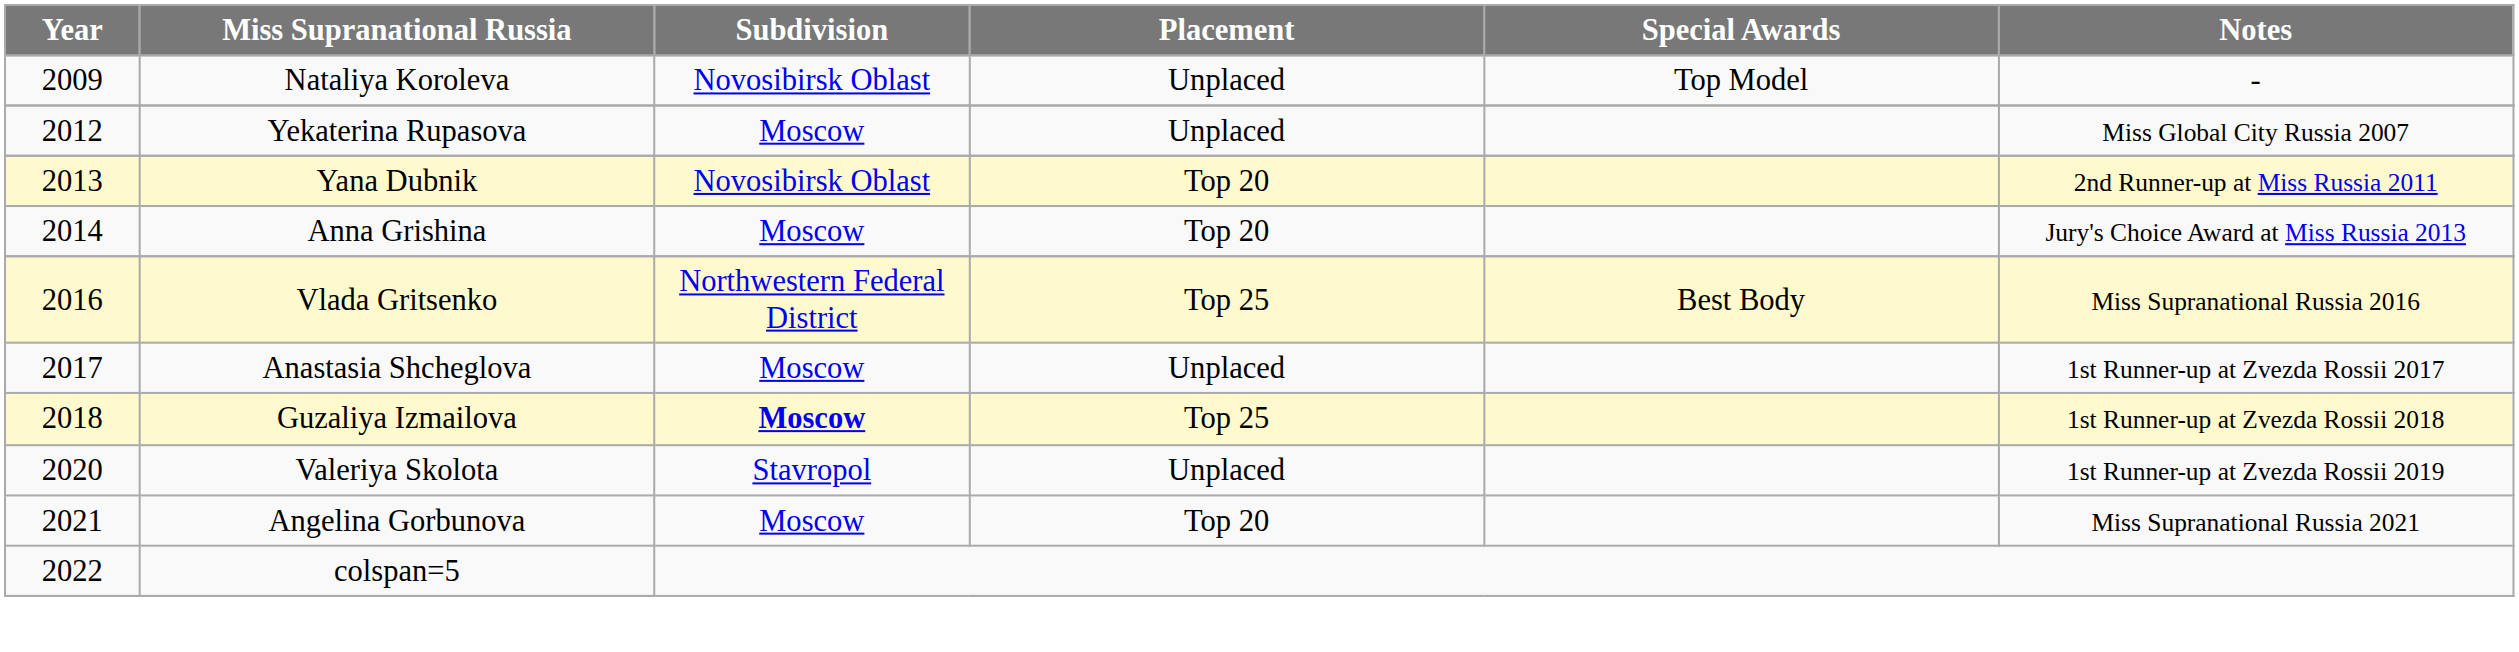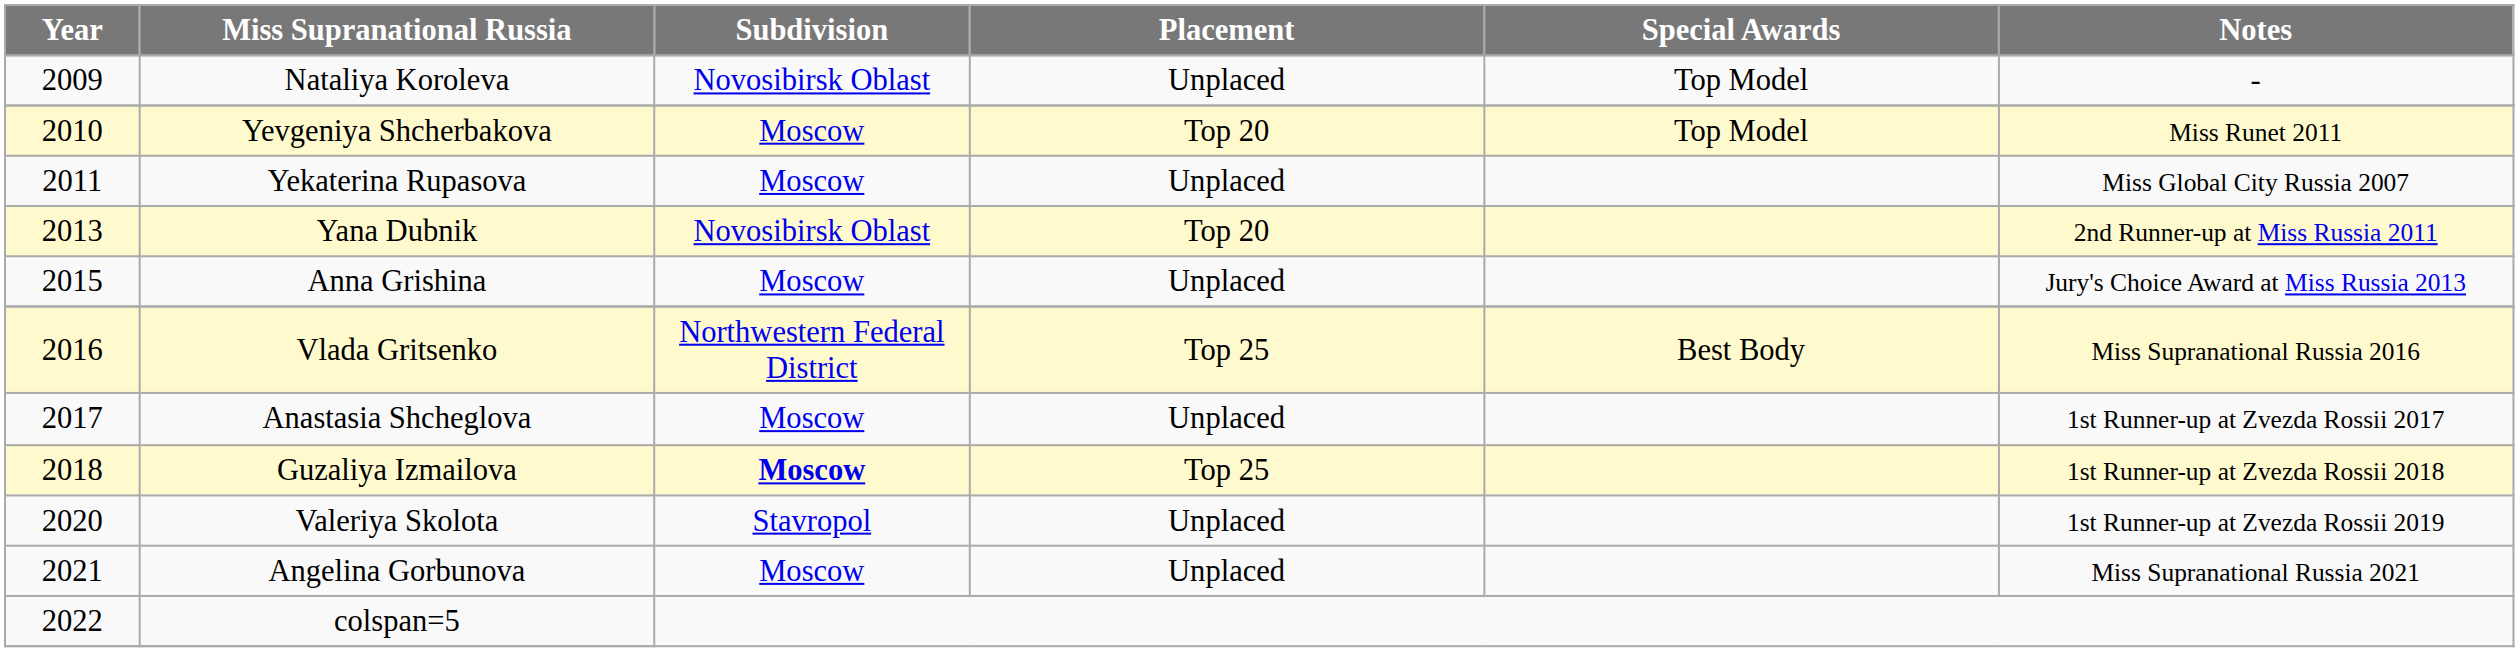+ row: (397, 130)
(72, 130) 2012 -> (72, 181) 2011
(72, 231) 2014 -> (72, 281) 2015
(1227, 231) Top 20 -> (1227, 281) Unplaced
(1227, 519) Top 20 -> (1227, 569) Unplaced
